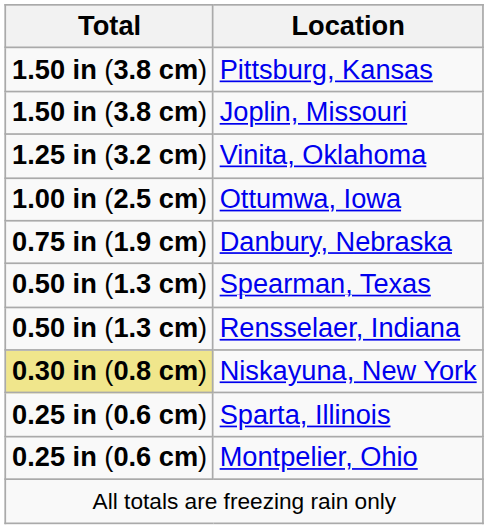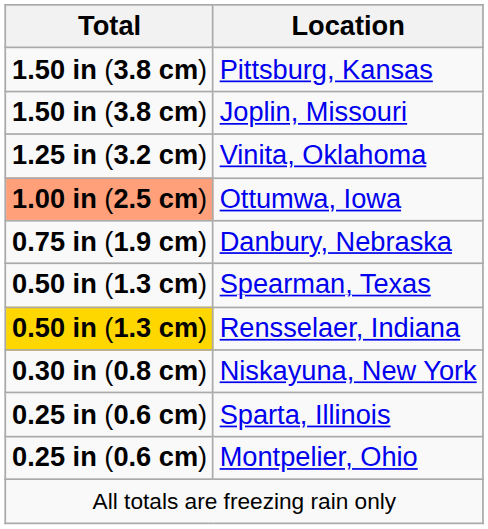(110, 198) no background -> (110, 198) lightsalmon background
(110, 328) no background -> (110, 328) gold background
(110, 371) khaki background -> (110, 371) no background
